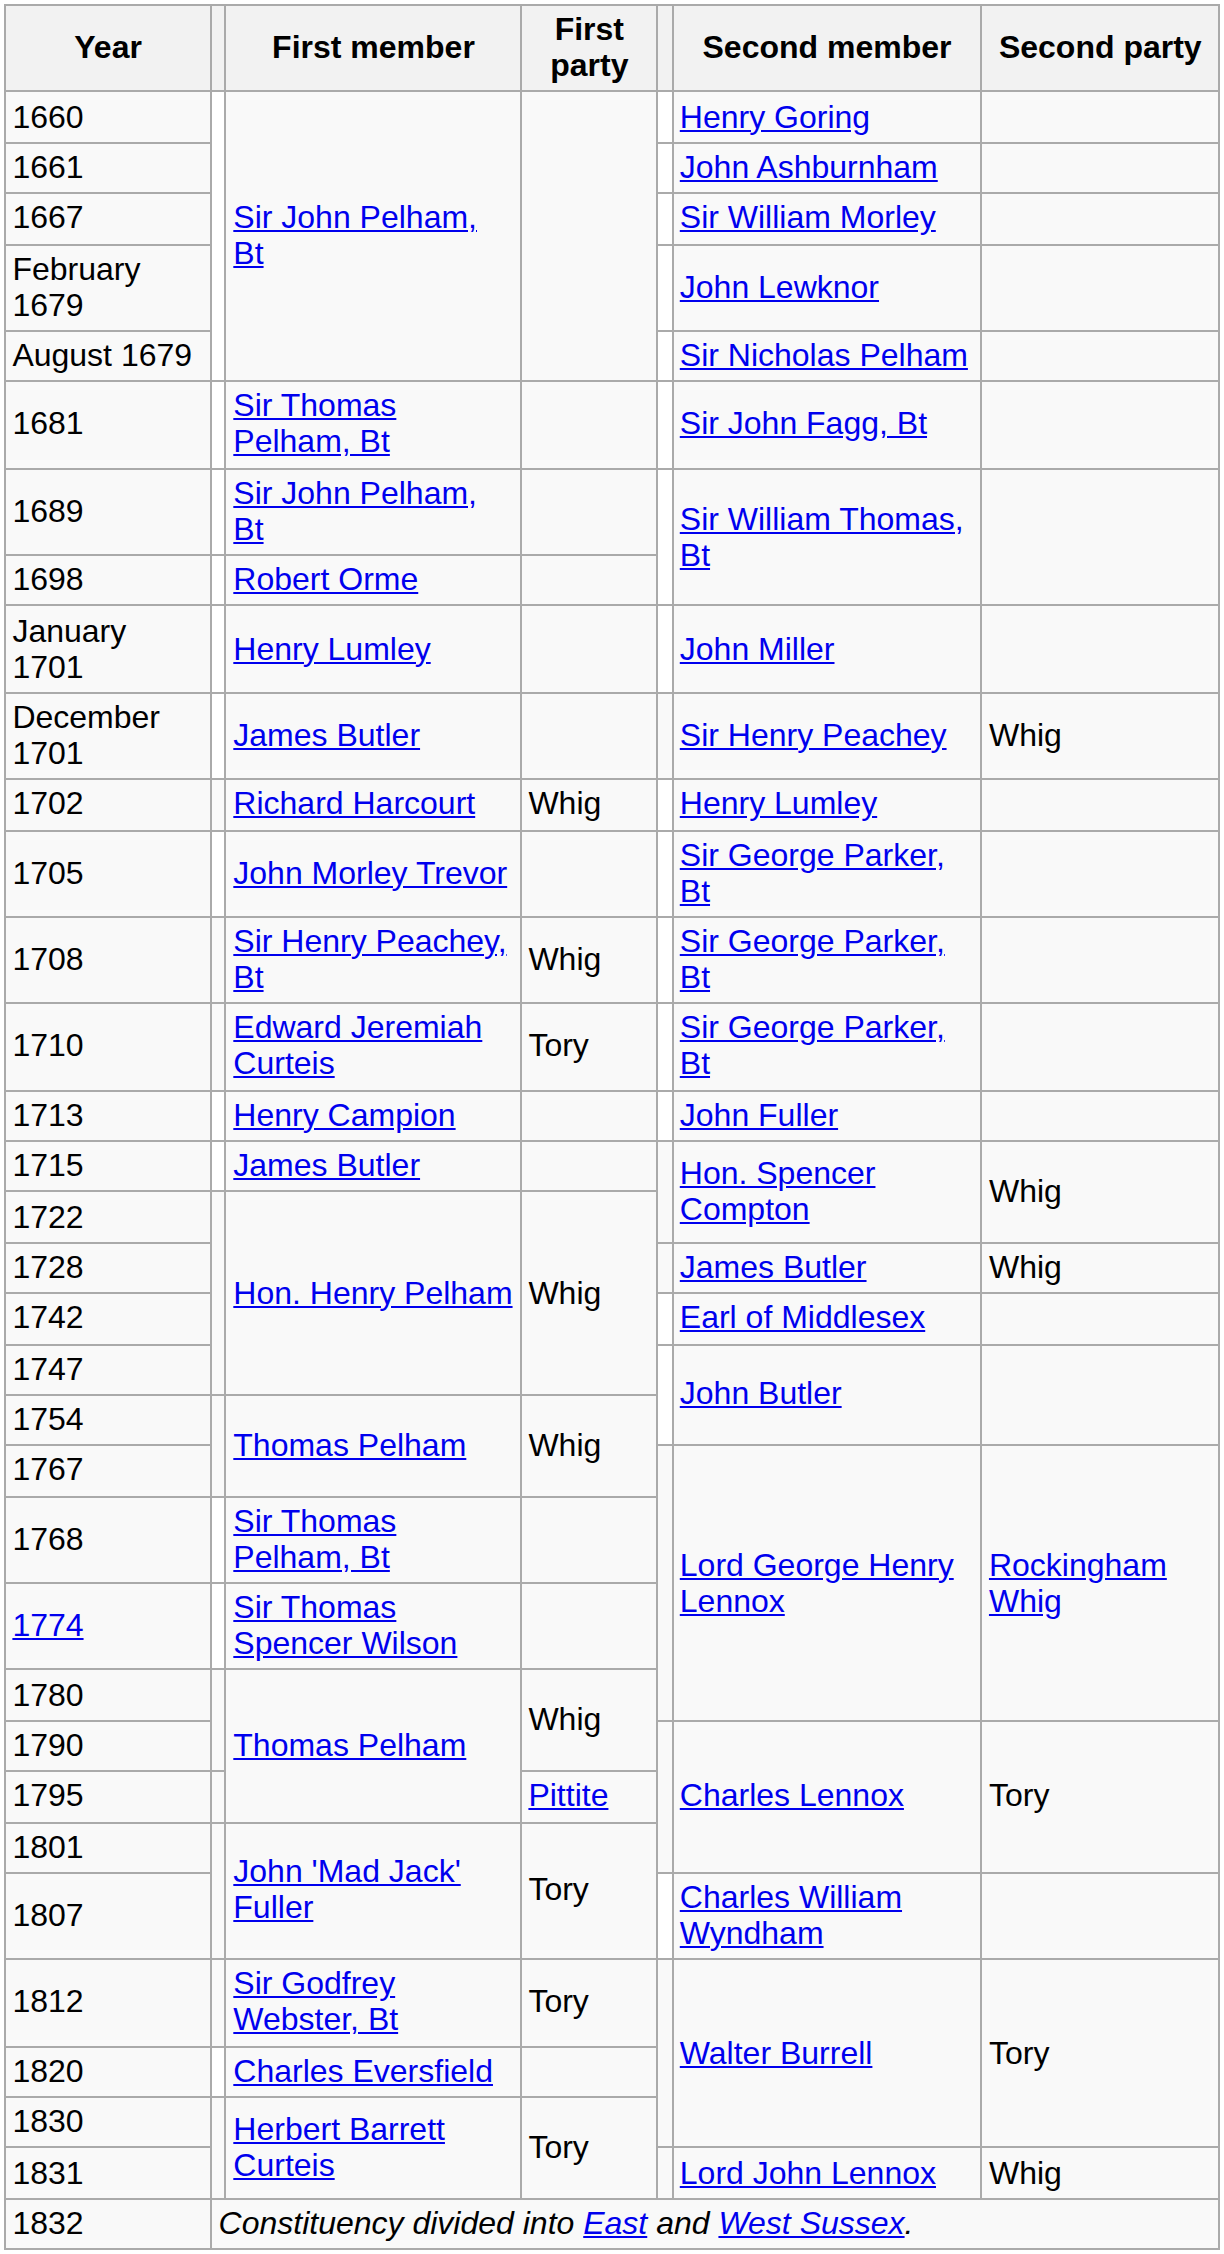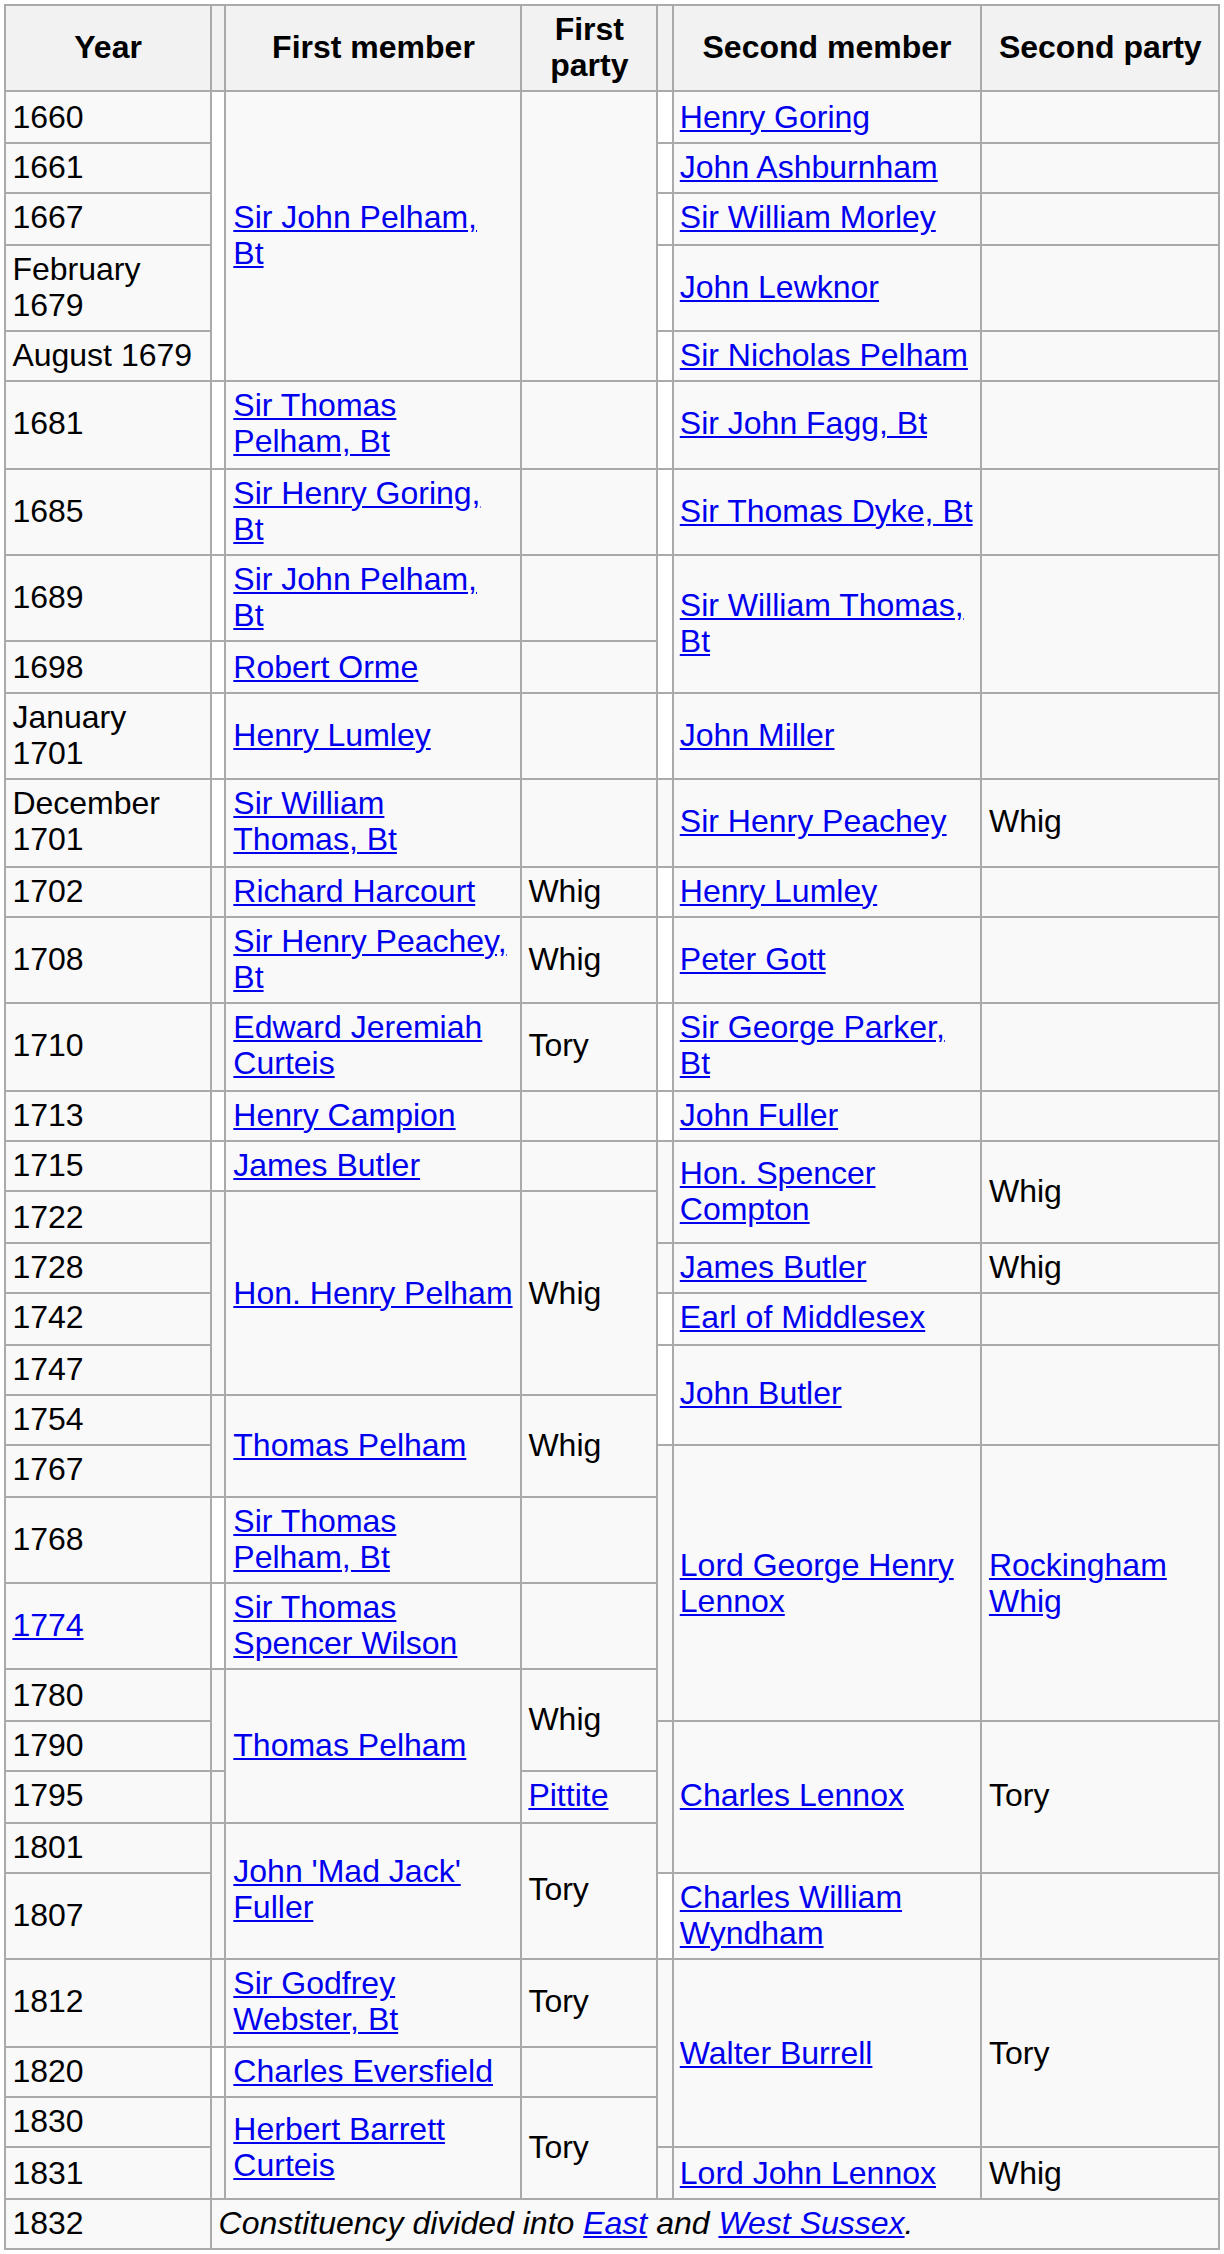+ row: (48, 511)
(327, 735) James Butler -> (315, 822) Sir William Thomas, Bt
- row: (48, 872)
(812, 959) Sir George Parker, Bt -> (753, 959) Peter Gott
